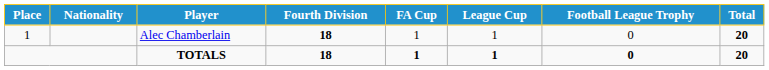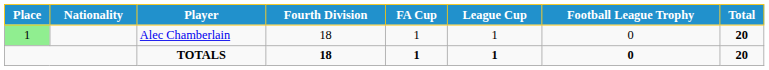(27, 35) no background -> (27, 35) lightgreen background
(326, 35) bold -> (326, 35) normal
